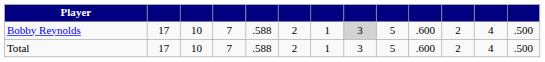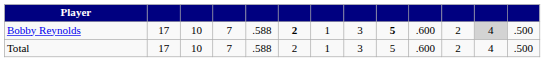(295, 30) normal -> (295, 30) bold
(360, 30) lightgrey background -> (360, 30) no background
(393, 30) normal -> (393, 30) bold
(491, 30) no background -> (491, 30) lightgrey background
